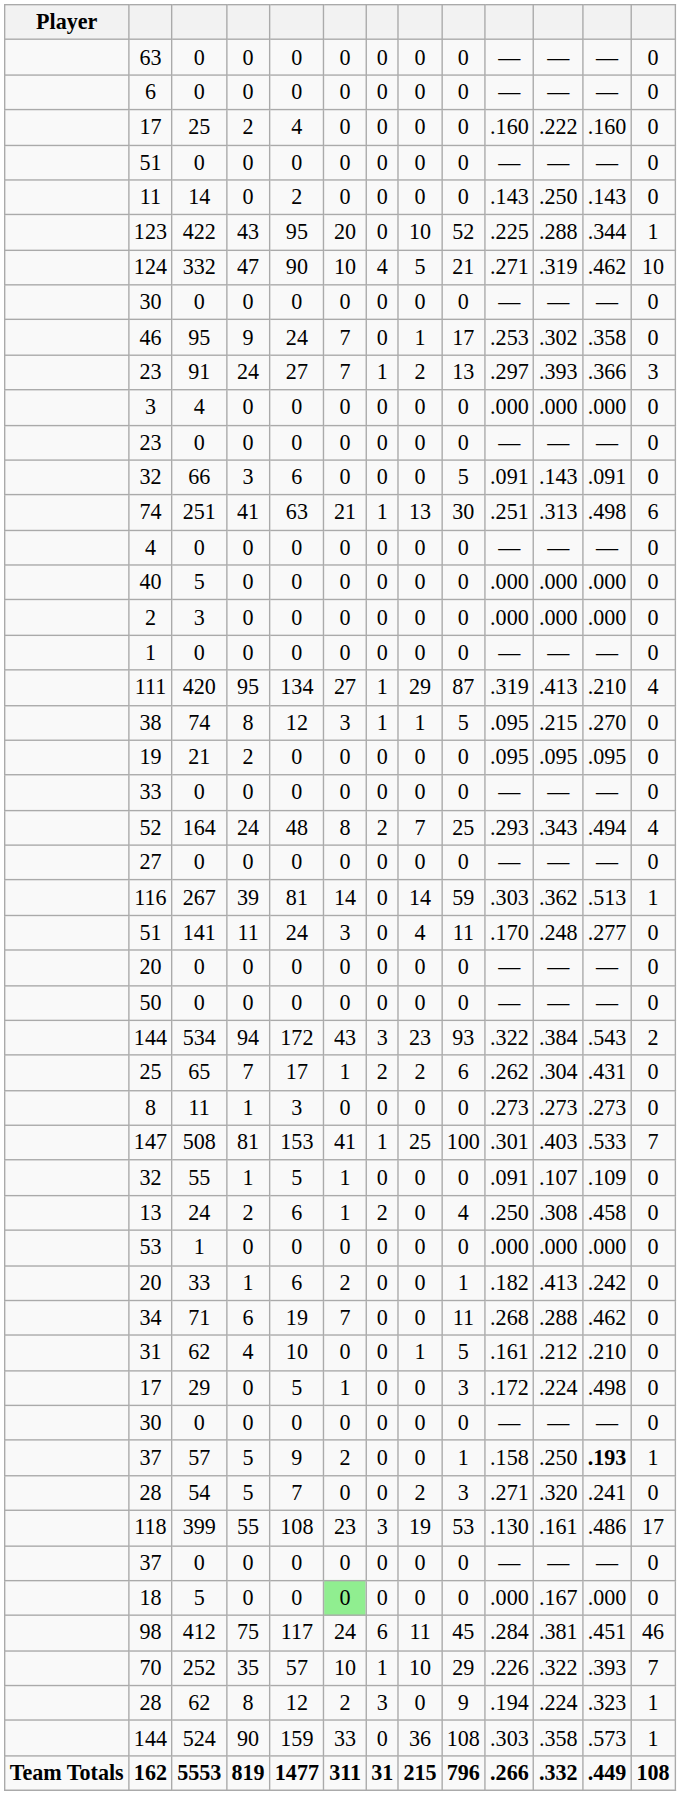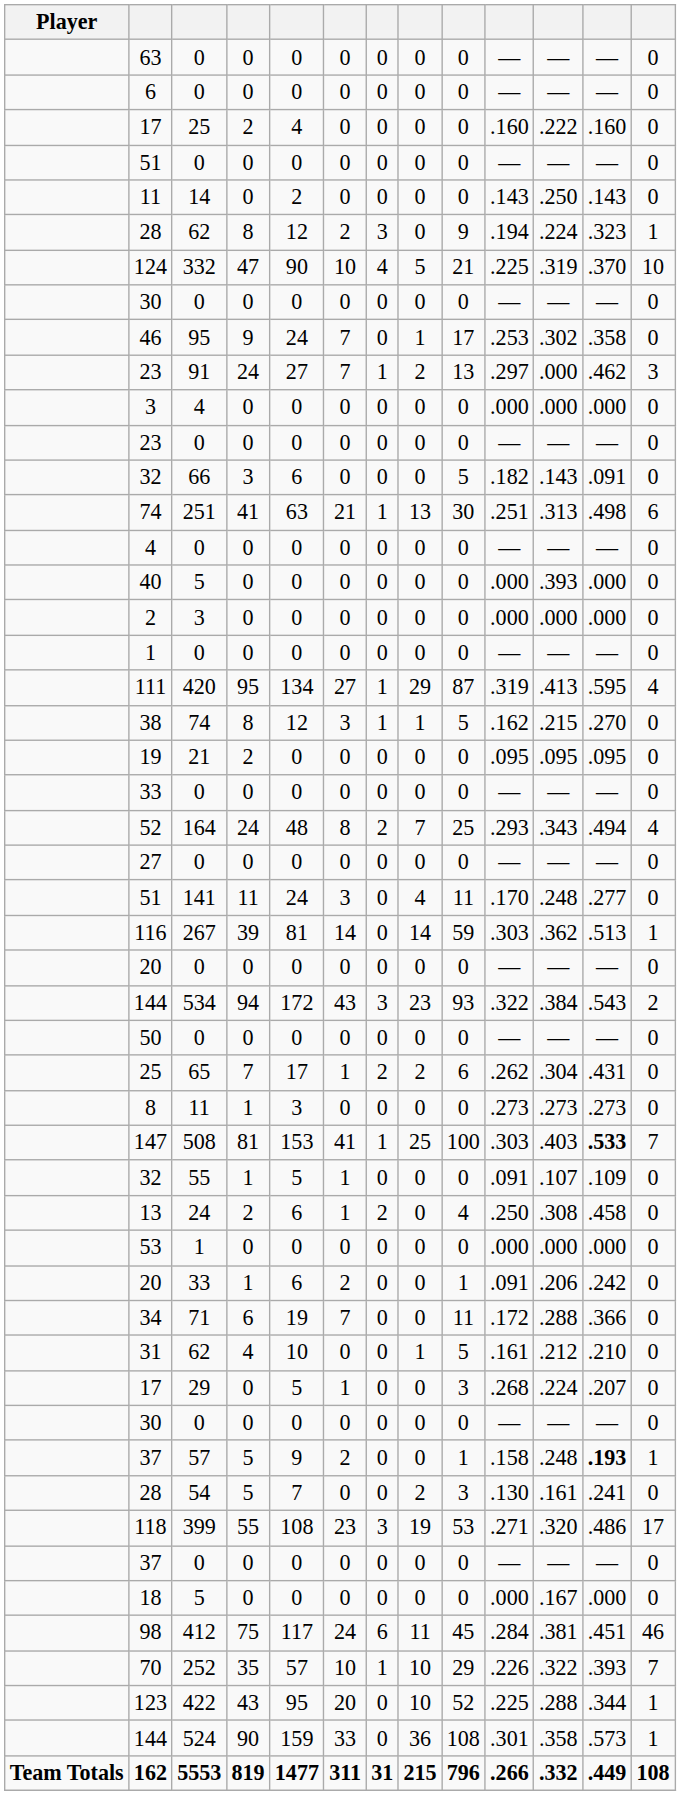rows swapped: (150, 1702) <-> (150, 232)
(509, 267) .271 -> (509, 267) .225
(607, 267) .462 -> (607, 267) .370
(558, 372) .393 -> (558, 372) .000
(607, 372) .366 -> (607, 372) .462
(509, 477) .091 -> (509, 477) .182
(558, 582) .000 -> (558, 582) .393
(607, 687) .210 -> (607, 687) .595
(509, 722) .095 -> (509, 722) .162
rows swapped: (150, 897) <-> (150, 932)
rows swapped: (150, 1037) <-> (150, 1002)
(509, 1142) .301 -> (509, 1142) .303
(607, 1142) normal -> (607, 1142) bold
(509, 1282) .182 -> (509, 1282) .091
(558, 1282) .413 -> (558, 1282) .206
(509, 1317) .268 -> (509, 1317) .172
(607, 1317) .462 -> (607, 1317) .366
(509, 1387) .172 -> (509, 1387) .268
(607, 1387) .498 -> (607, 1387) .207
(558, 1457) .250 -> (558, 1457) .248
(509, 1492) .271 -> (509, 1492) .130
(558, 1492) .320 -> (558, 1492) .161
(509, 1527) .130 -> (509, 1527) .271
(558, 1527) .161 -> (558, 1527) .320
(345, 1597) lightgreen background -> (345, 1597) no background
(509, 1737) .303 -> (509, 1737) .301
